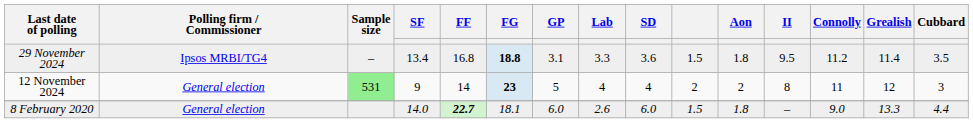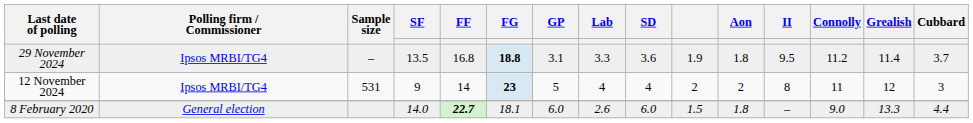(417, 58) 13.4 -> (417, 58) 13.5
(695, 58) 1.5 -> (695, 58) 1.9
(941, 58) 3.5 -> (941, 58) 3.7
(224, 87) General election -> (224, 87) Ipsos MRBI/TG4
(371, 87) lightgreen background -> (371, 87) no background
